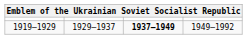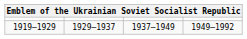(153, 27) bold -> (153, 27) normal
